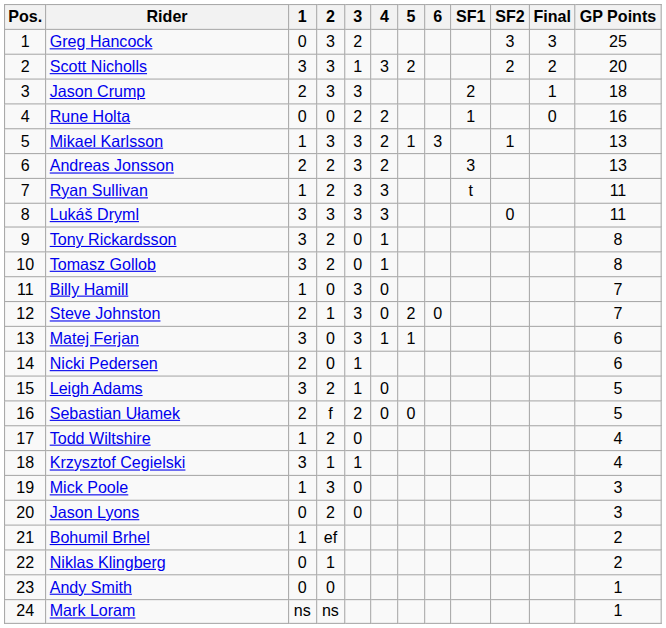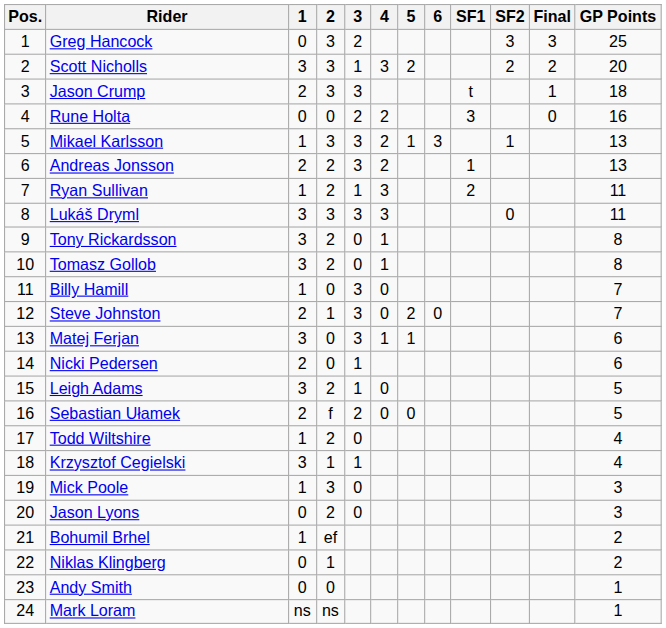(471, 91) 2 -> (471, 91) t
(471, 116) 1 -> (471, 116) 3
(471, 165) 3 -> (471, 165) 1
(358, 190) 3 -> (358, 190) 1
(471, 190) t -> (471, 190) 2
